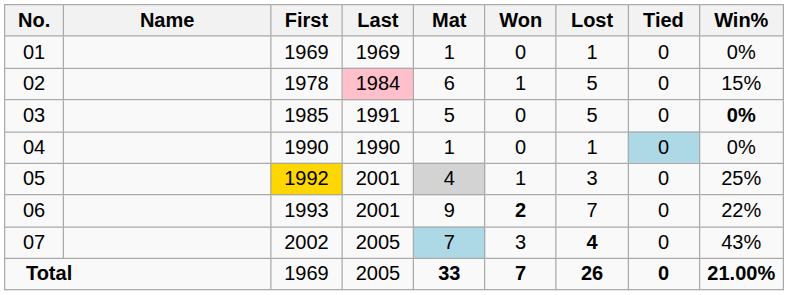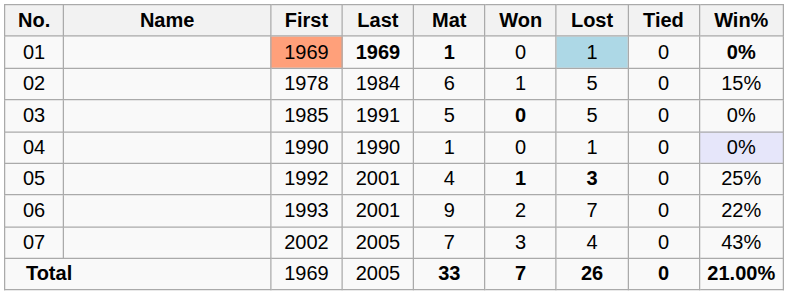(306, 52) no background -> (306, 52) lightsalmon background
(378, 52) normal -> (378, 52) bold
(449, 52) normal -> (449, 52) bold
(592, 52) no background -> (592, 52) lightblue background
(741, 52) normal -> (741, 52) bold
(378, 83) pink background -> (378, 83) no background
(521, 115) normal -> (521, 115) bold
(741, 115) bold -> (741, 115) normal
(663, 147) lightblue background -> (663, 147) no background
(741, 147) no background -> (741, 147) lavender background
(306, 178) gold background -> (306, 178) no background
(449, 178) lightgrey background -> (449, 178) no background
(521, 178) normal -> (521, 178) bold
(592, 178) normal -> (592, 178) bold
(521, 210) bold -> (521, 210) normal
(449, 242) lightblue background -> (449, 242) no background
(592, 242) bold -> (592, 242) normal
